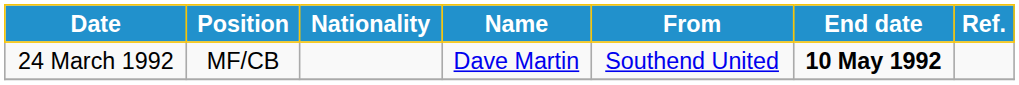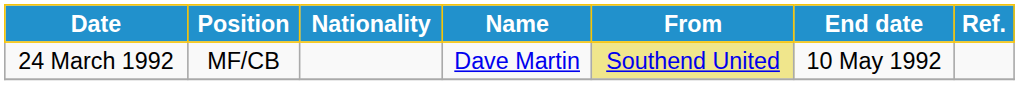(692, 60) no background -> (693, 60) khaki background
(873, 60) bold -> (874, 60) normal
